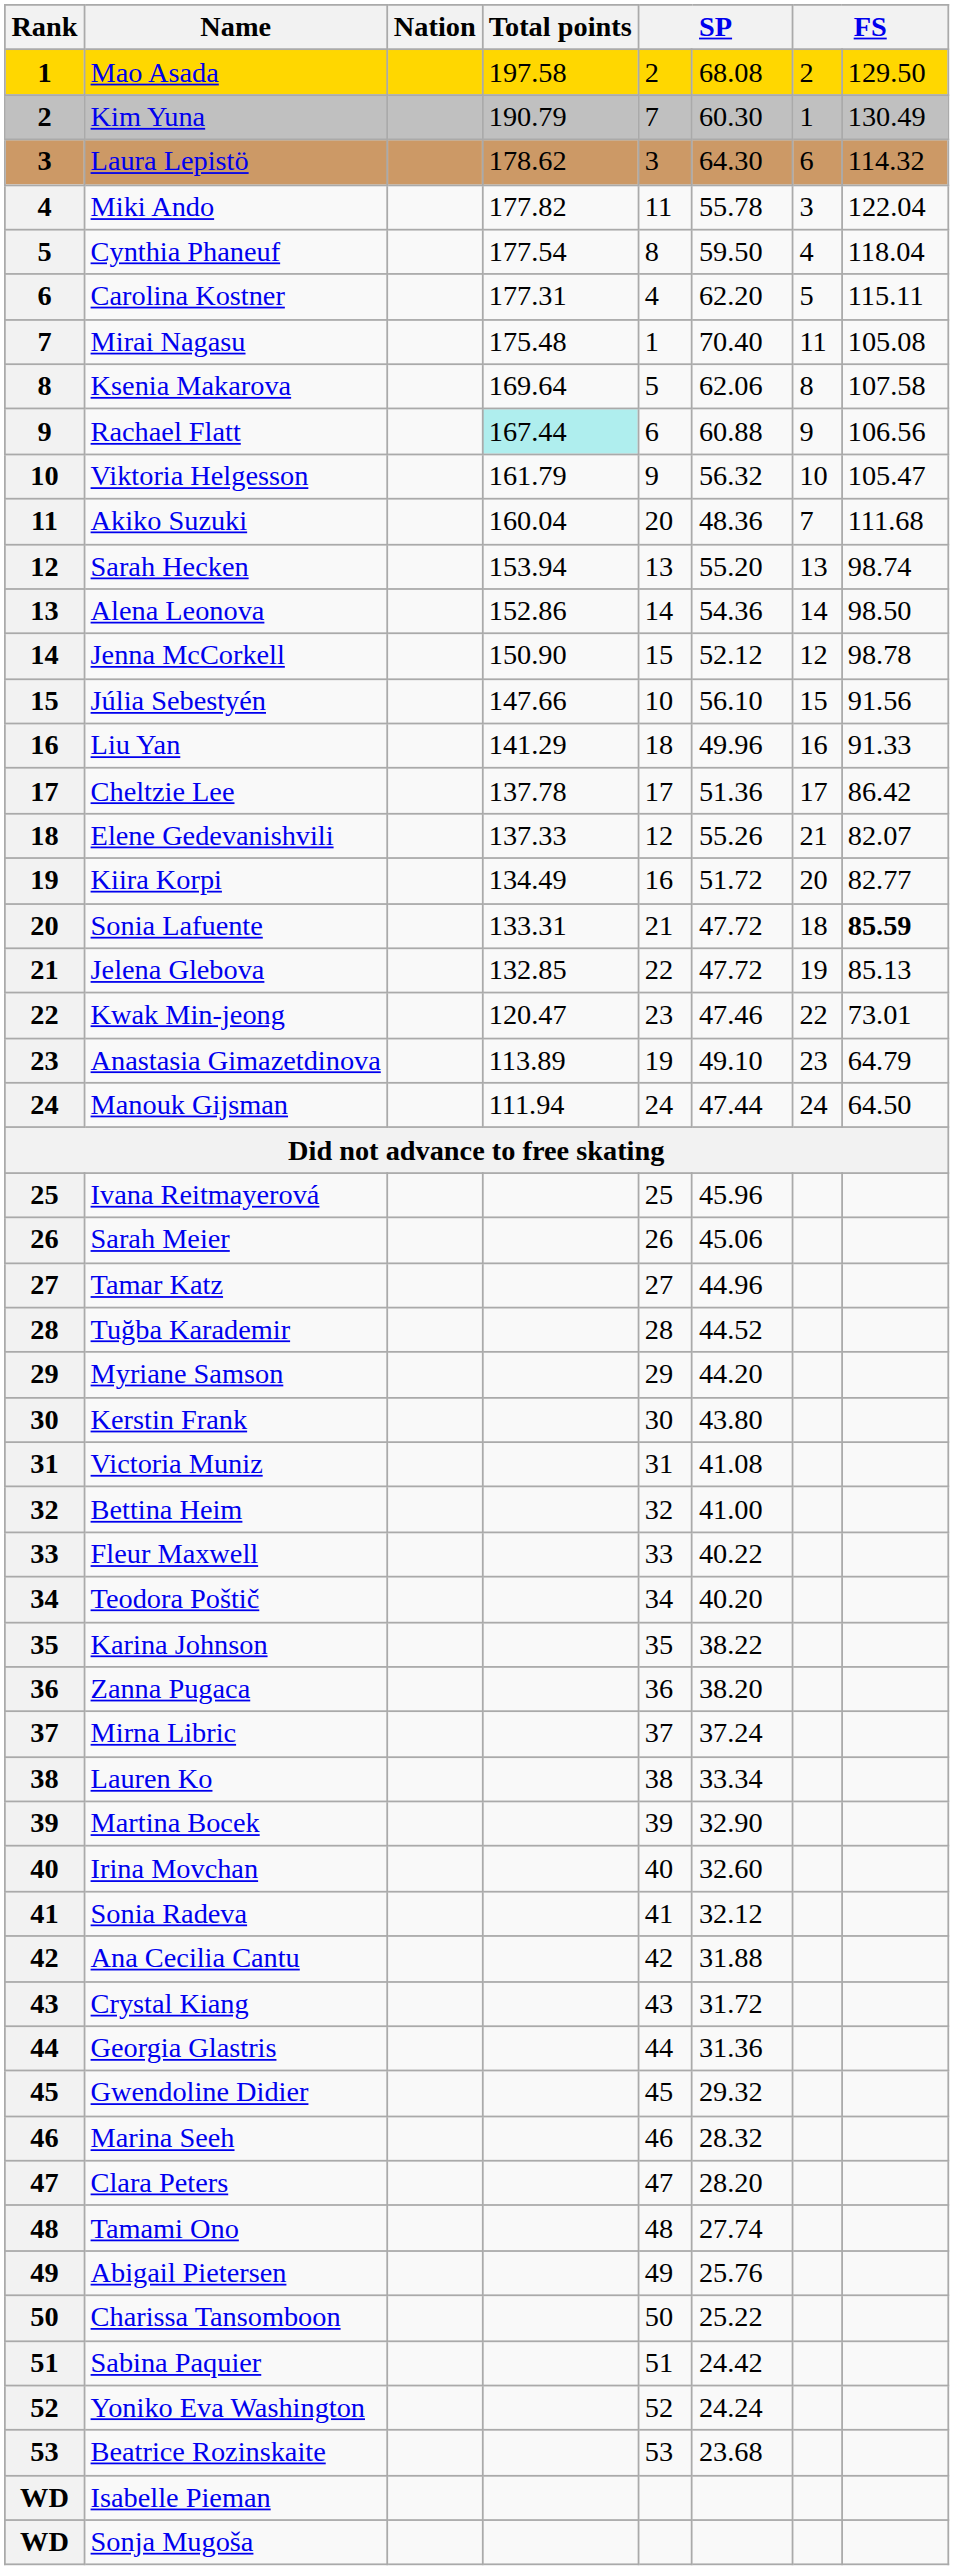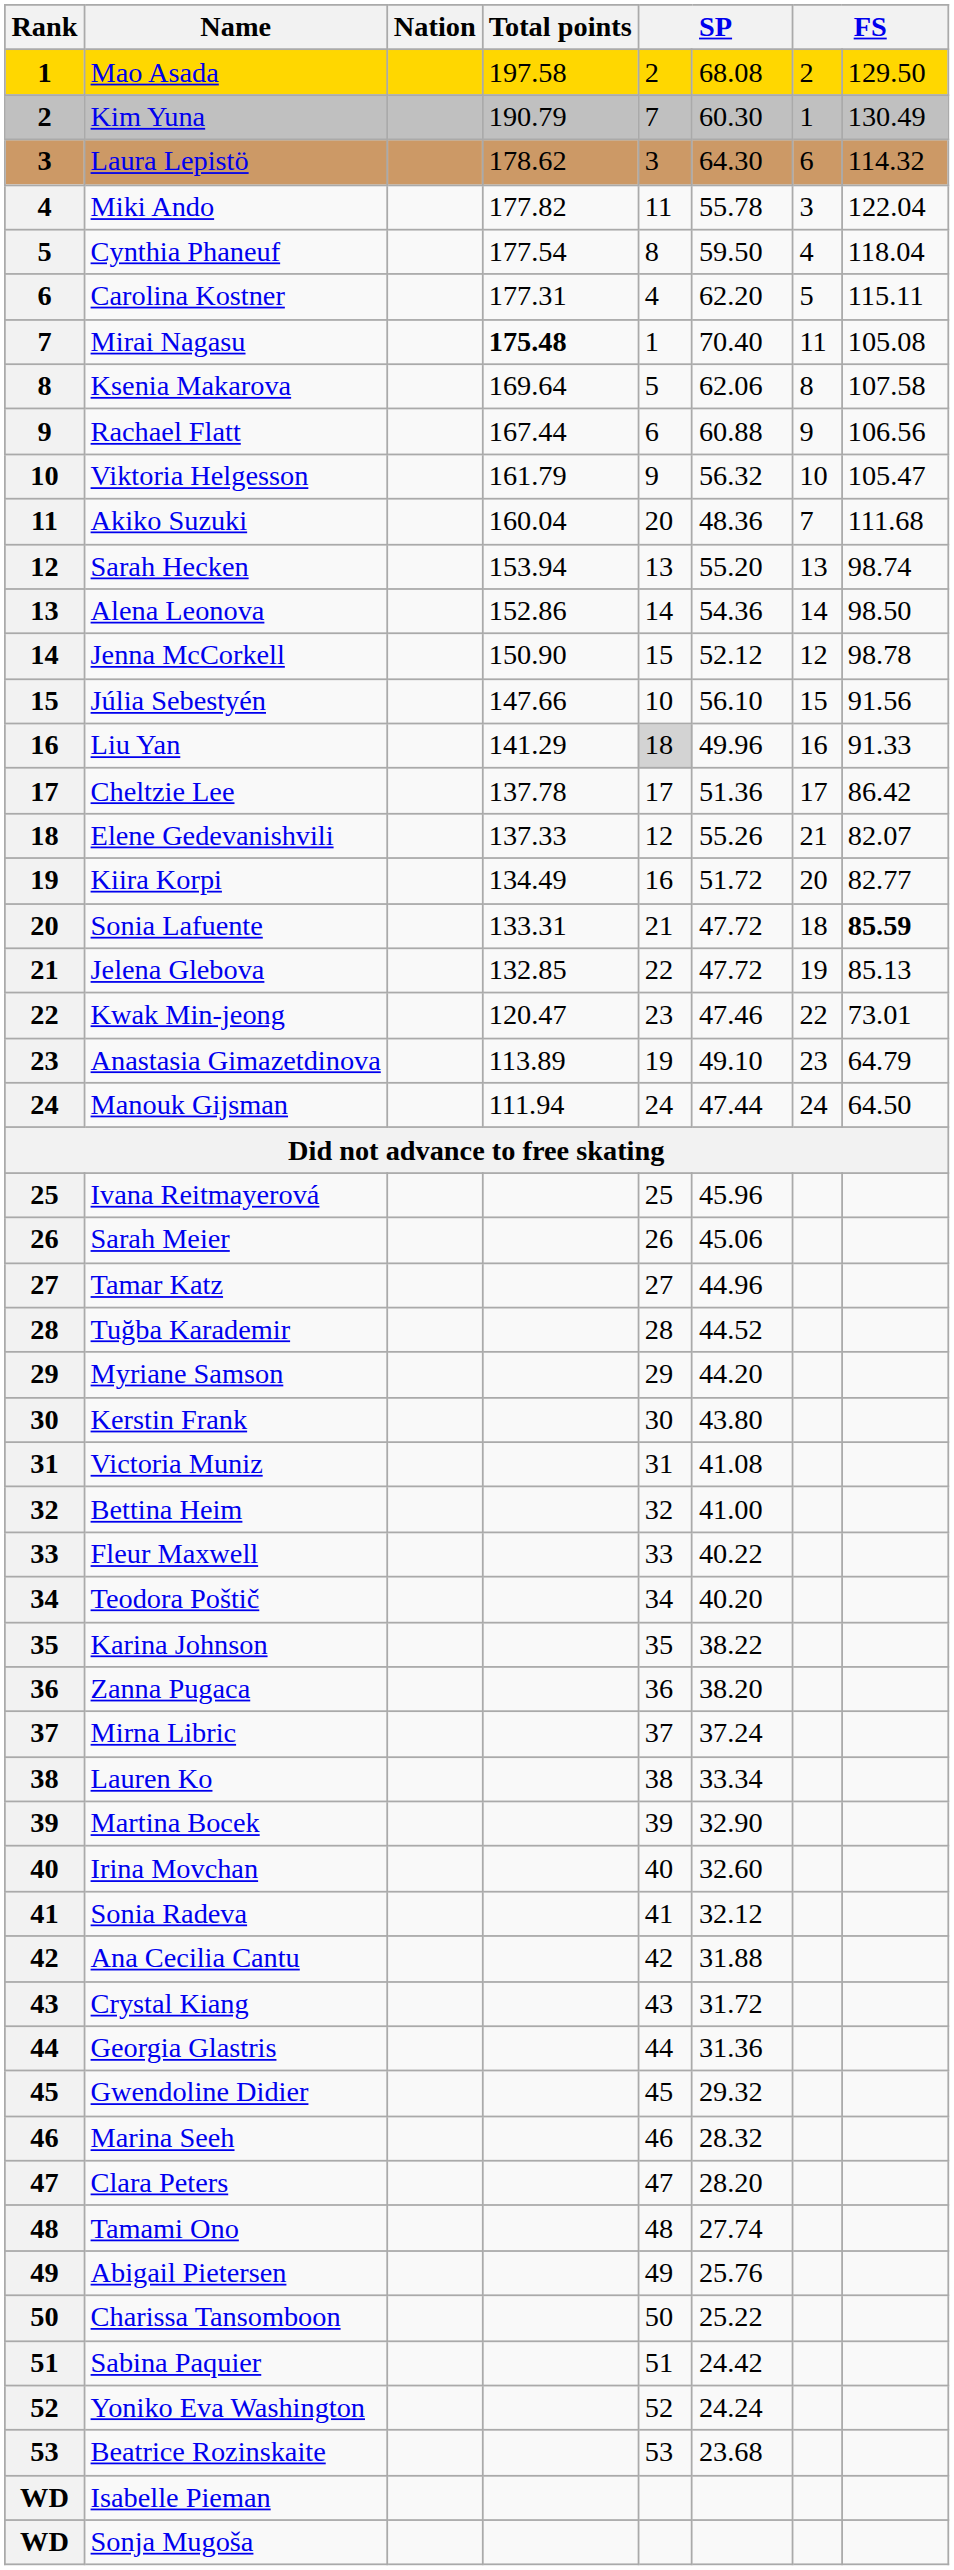(528, 341) normal -> (528, 341) bold
(528, 431) paleturquoise background -> (528, 431) no background
(659, 745) no background -> (659, 745) lightgrey background
